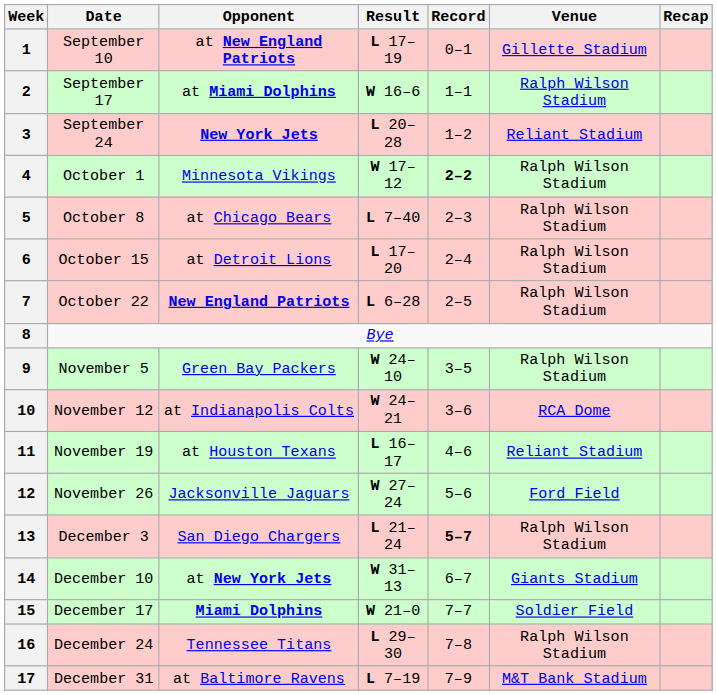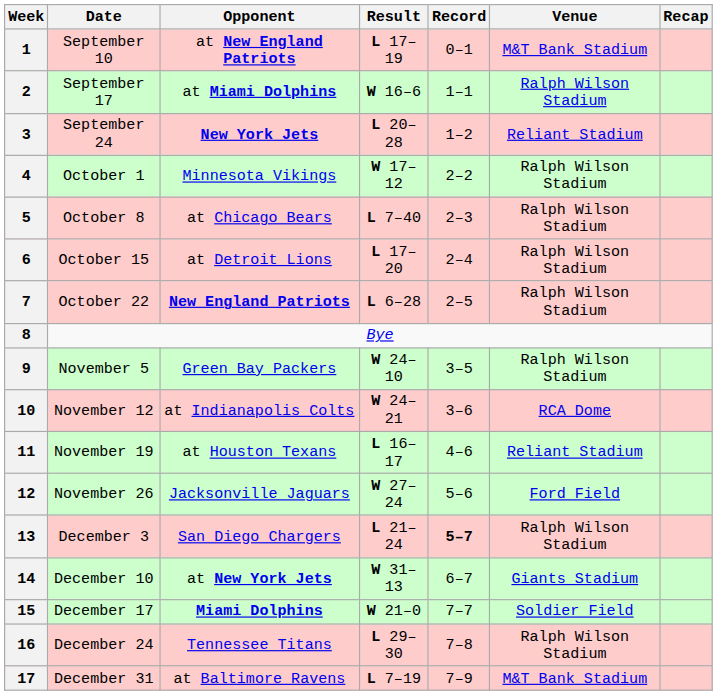(574, 50) Gillette Stadium -> (575, 50) M&T Bank Stadium
(458, 176) bold -> (459, 176) normal
